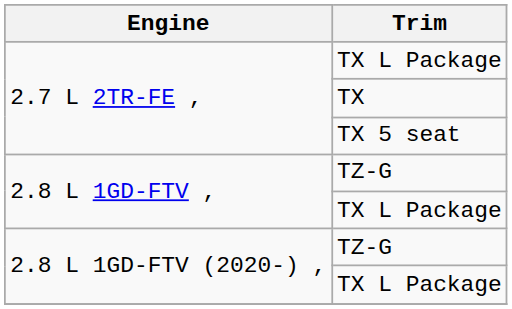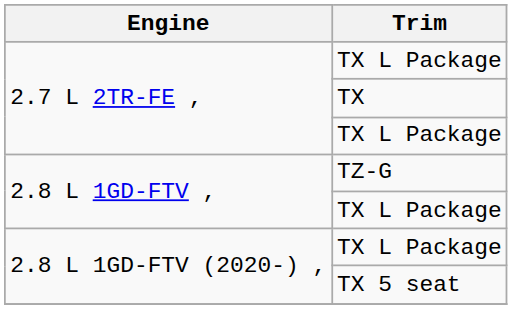(399, 135) TX 5 seat -> (419, 135) TX L Package
(364, 247) TZ-G -> (419, 247) TX L Package
(419, 285) TX L Package -> (399, 285) TX 5 seat
